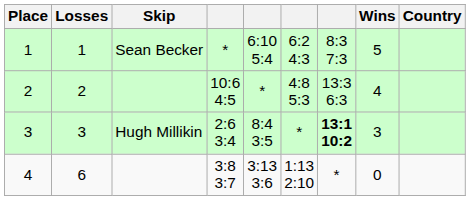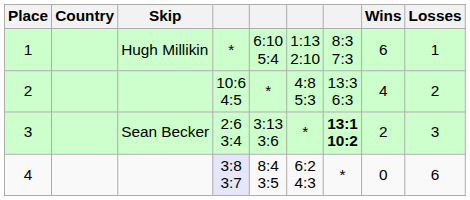columns swapped: (432, 16) <-> (82, 16)
(159, 49) Sean Becker -> (165, 49) Hugh Millikin
(299, 49) 6:2 4:3 -> (305, 49) 1:13 2:10
(377, 49) 5 -> (383, 49) 6
(159, 132) Hugh Millikin -> (165, 132) Sean Becker
(262, 132) 8:4 3:5 -> (268, 132) 3:13 3:6
(377, 132) 3 -> (383, 132) 2
(225, 174) no background -> (231, 174) lavender background
(262, 174) 3:13 3:6 -> (268, 174) 8:4 3:5
(299, 174) 1:13 2:10 -> (305, 174) 6:2 4:3
